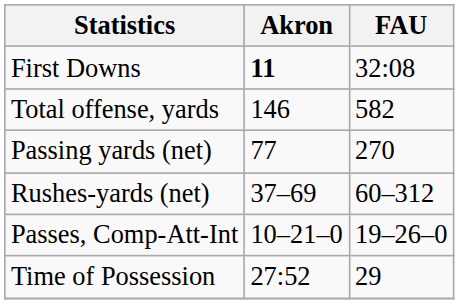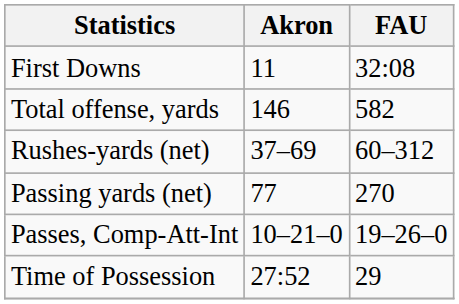(263, 67) bold -> (263, 67) normal
rows swapped: (110, 192) <-> (111, 151)
